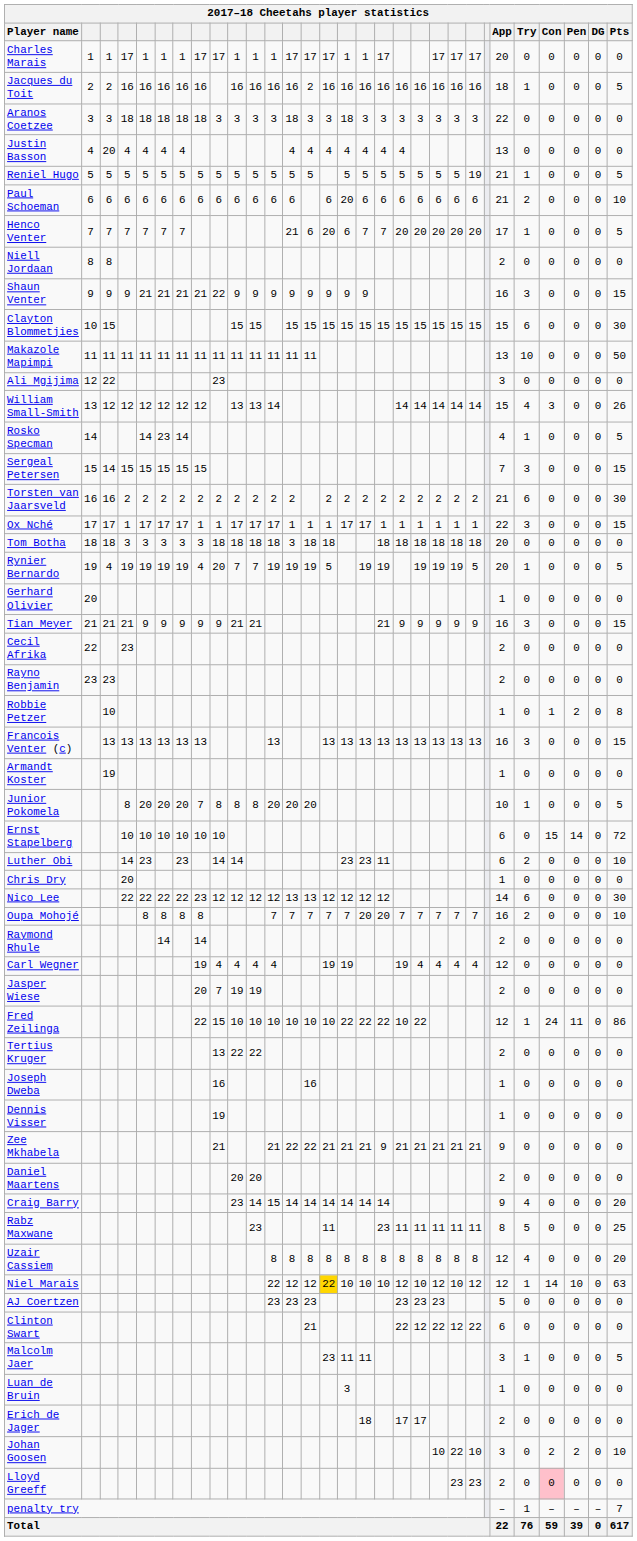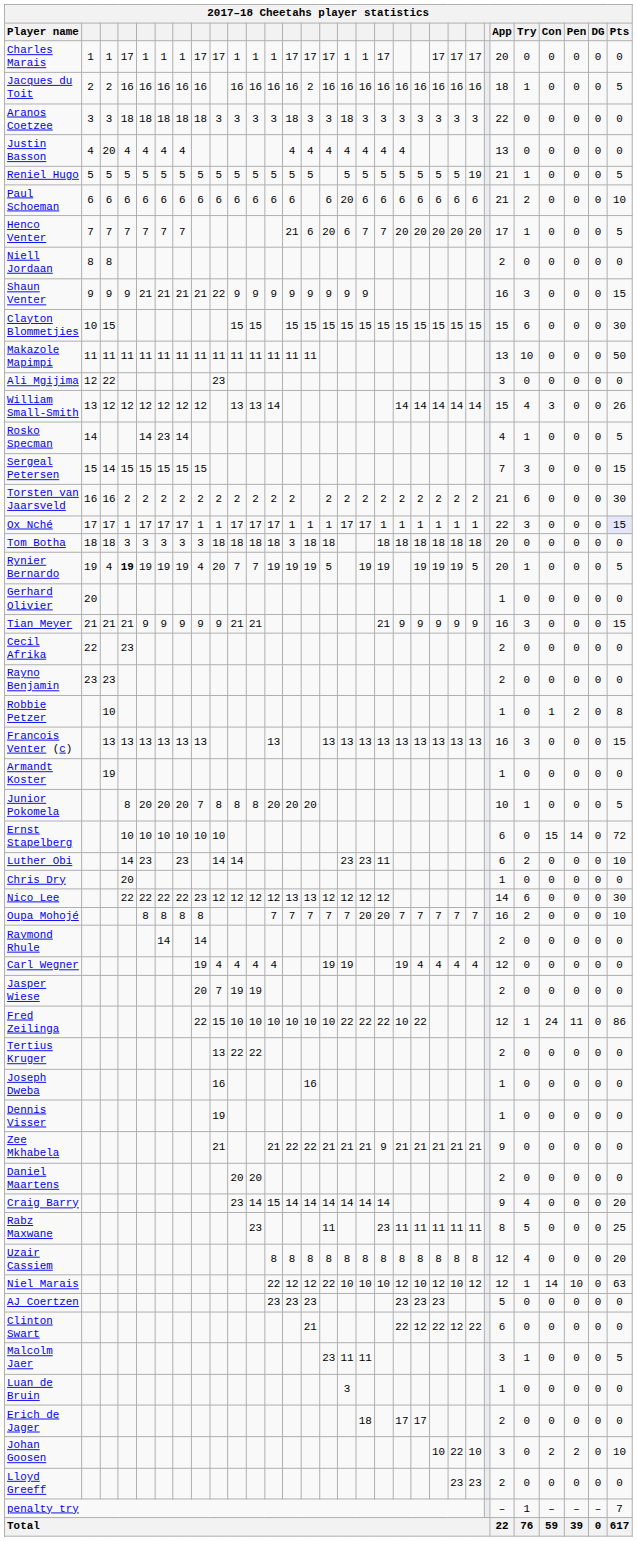(620, 525) no background -> (620, 525) lavender background
(127, 568) normal -> (127, 568) bold
(329, 1284) gold background -> (329, 1284) no background
(552, 1483) pink background -> (552, 1483) no background
